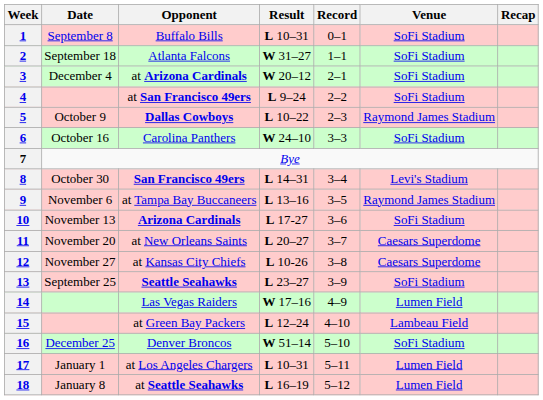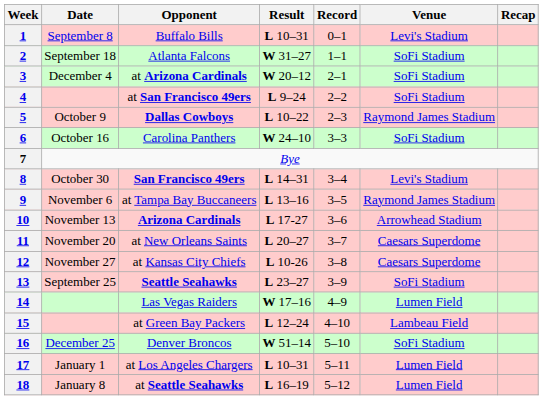(429, 35) SoFi Stadium -> (429, 35) Levi's Stadium
(429, 220) SoFi Stadium -> (429, 220) Arrowhead Stadium
